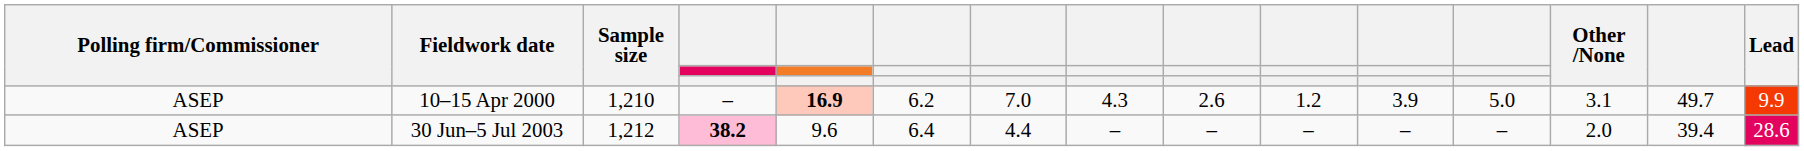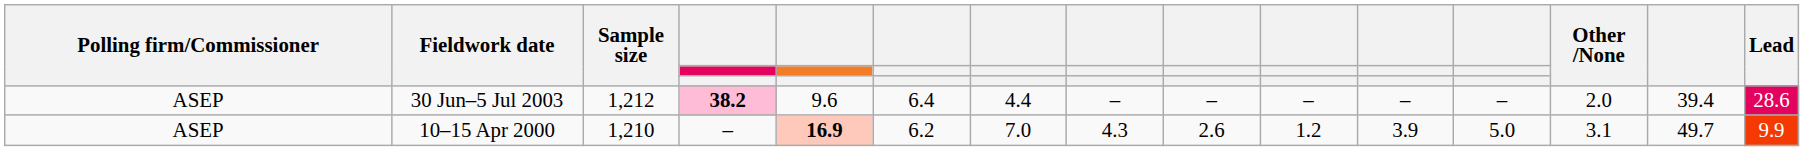rows swapped: (487, 131) <-> (487, 101)
